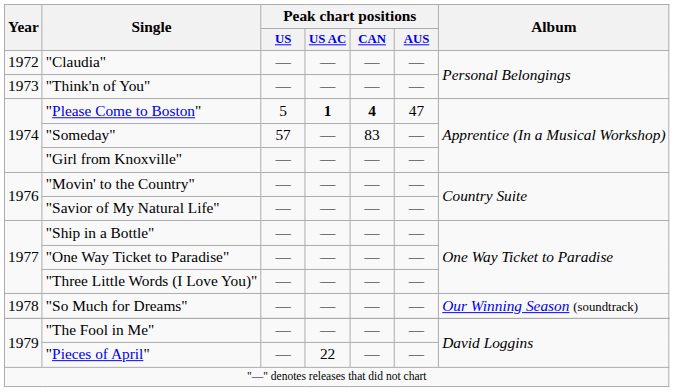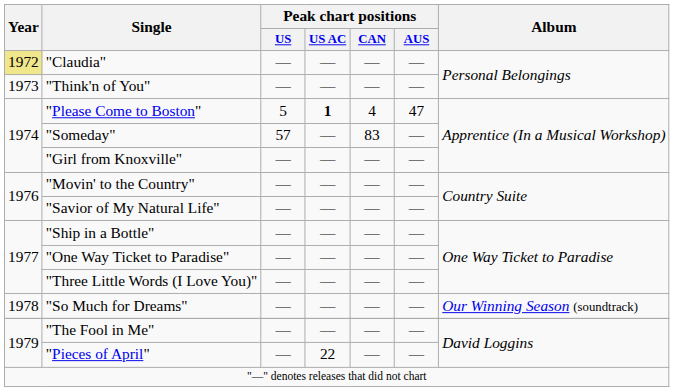(23, 62) no background -> (23, 62) khaki background
(372, 111) bold -> (372, 111) normal
